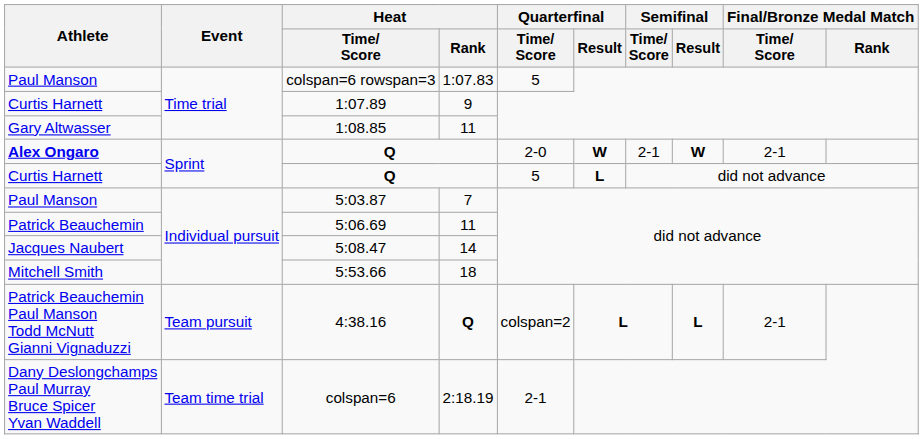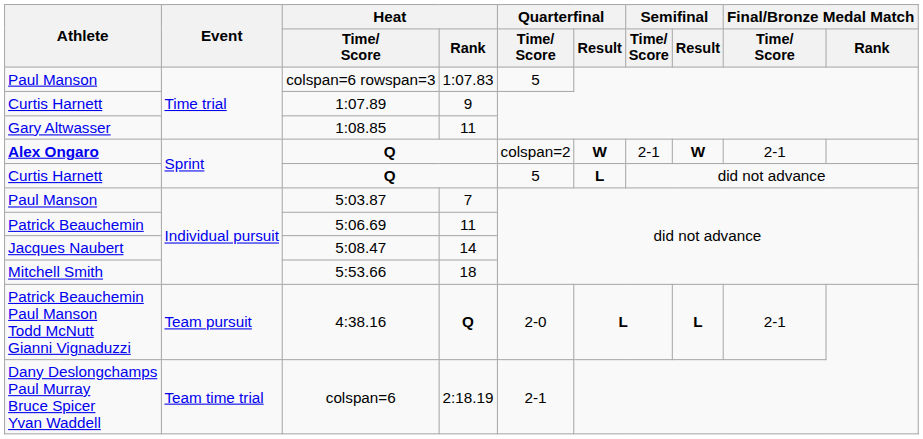(536, 152) 2-0 -> (536, 152) colspan=2
(536, 322) colspan=2 -> (536, 322) 2-0
